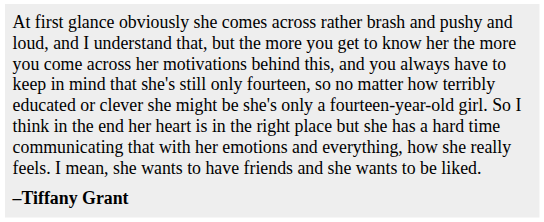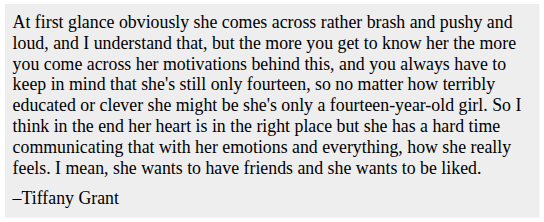(71, 199) bold -> (66, 199) normal
